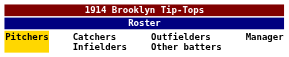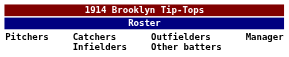(27, 37) gold background -> (27, 37) no background
